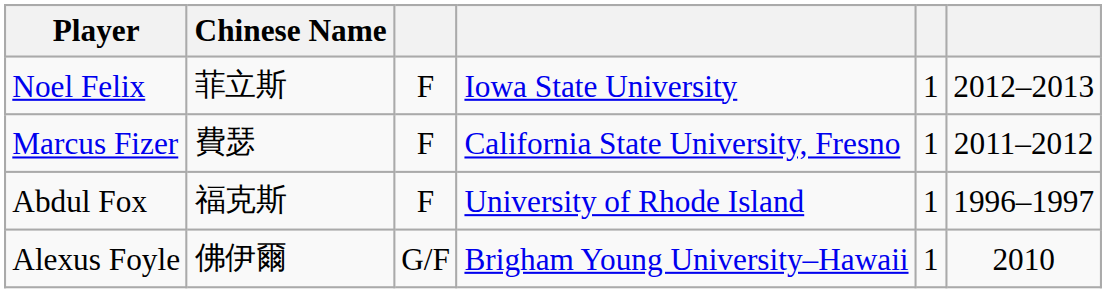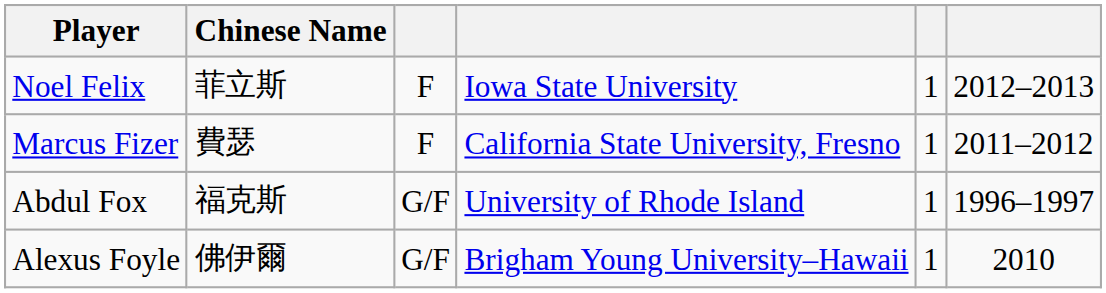(426, 200) F -> (426, 200) G/F
